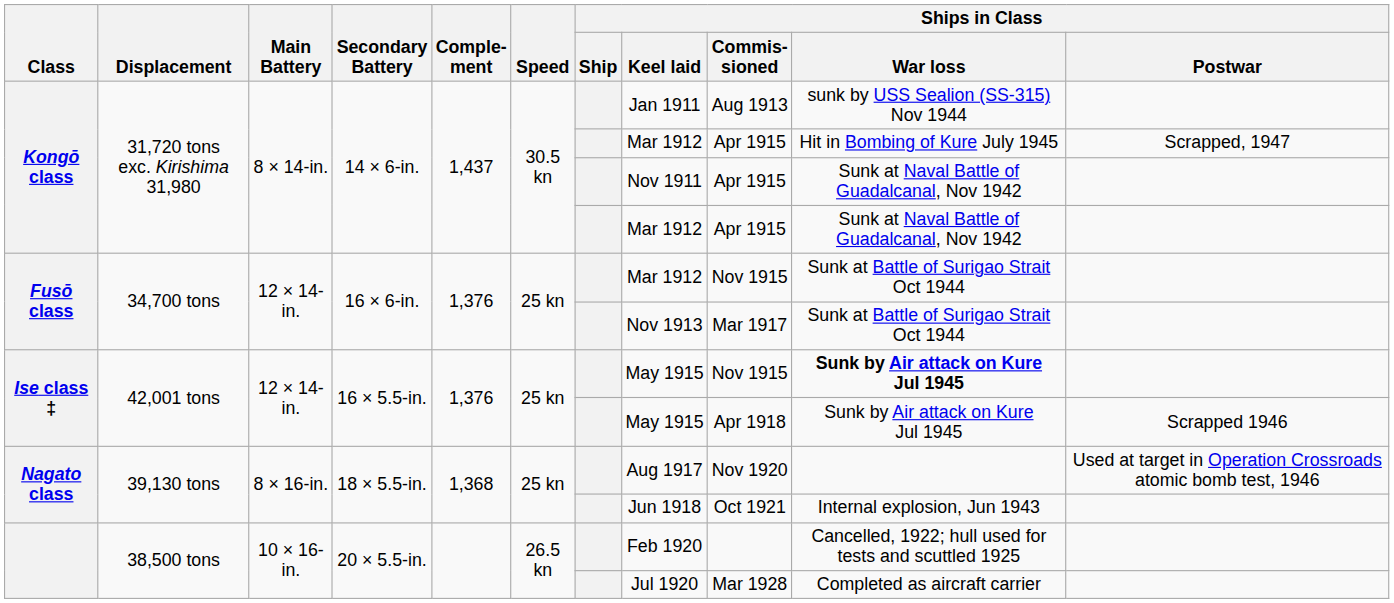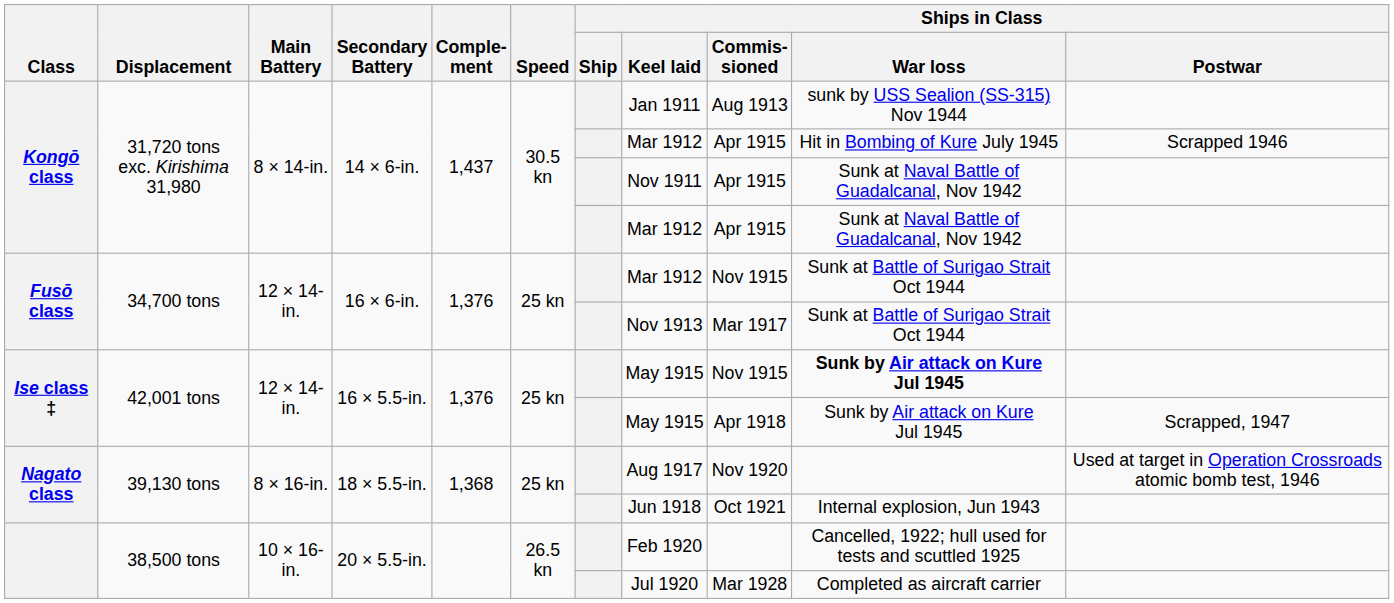(1227, 143) Scrapped, 1947 -> (1227, 143) Scrapped 1946
(1227, 421) Scrapped 1946 -> (1227, 421) Scrapped, 1947
